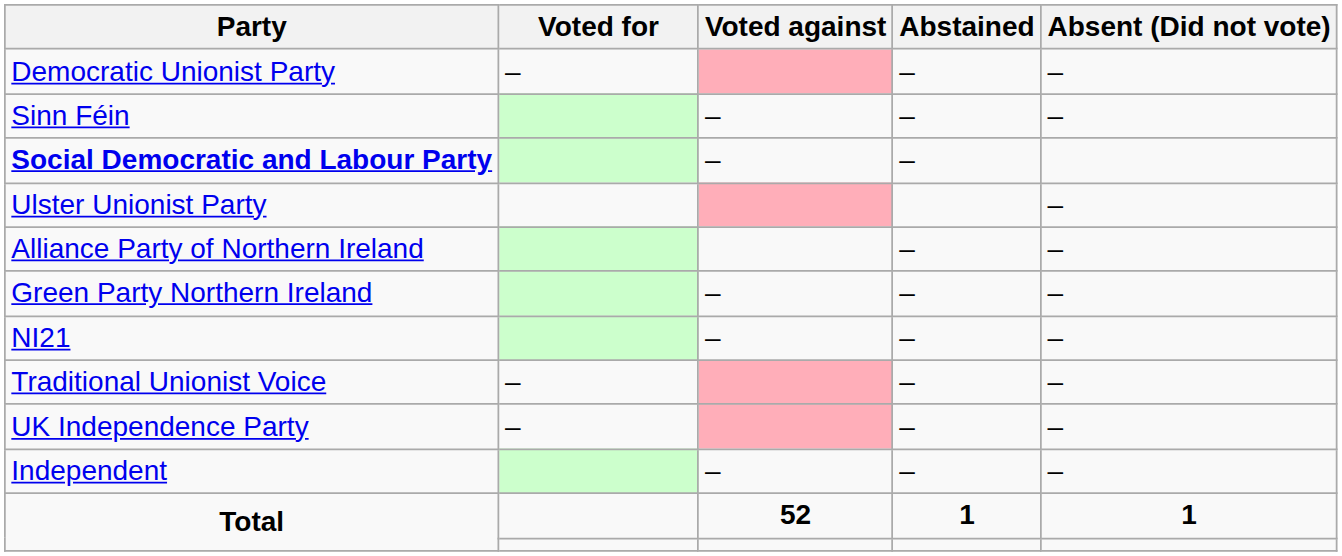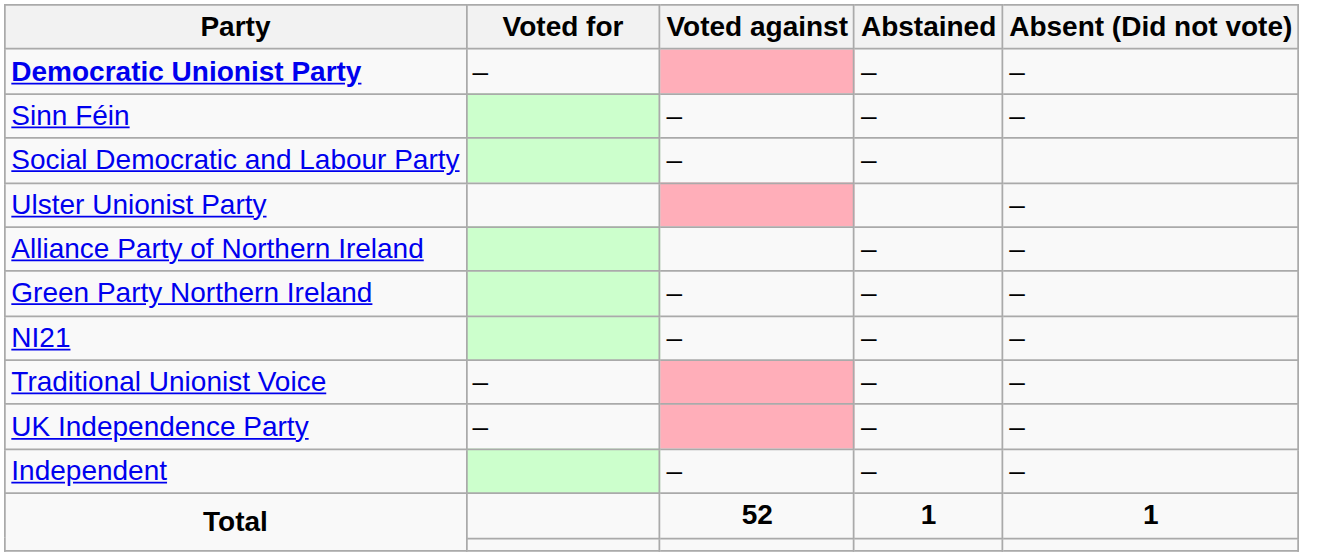(173, 71) normal -> (186, 71) bold
(252, 159) bold -> (235, 159) normal
